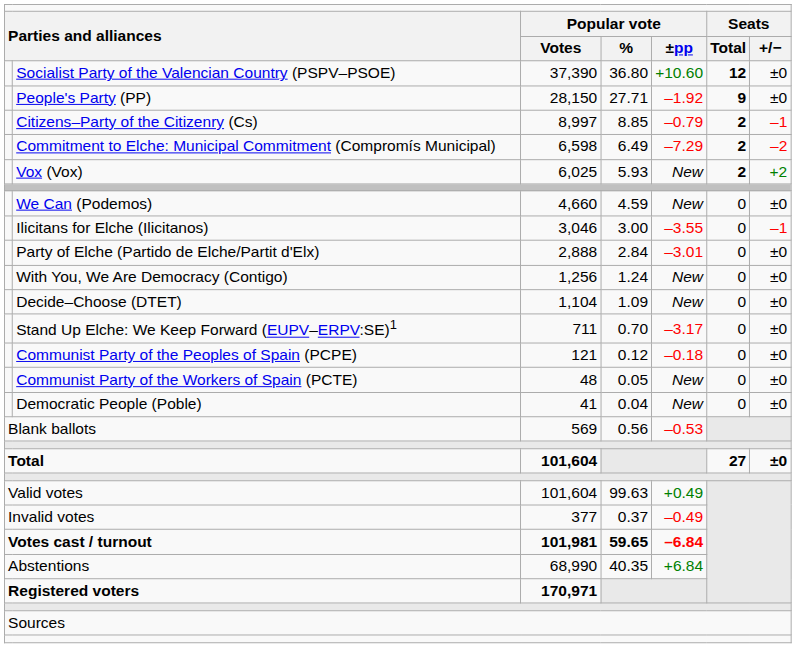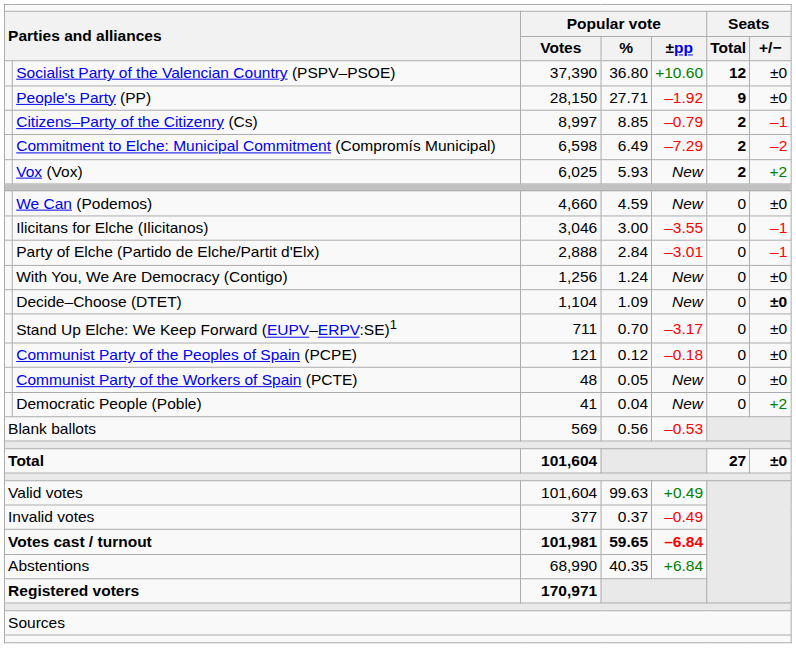(779, 252) ±0 -> (779, 252) –1
(779, 301) normal -> (779, 301) bold
(779, 404) ±0 -> (778, 404) +2
